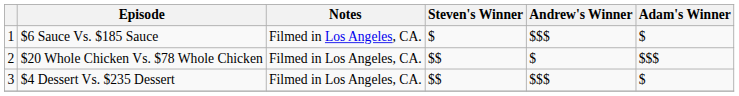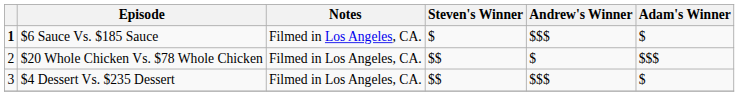(11, 36) normal -> (11, 36) bold
